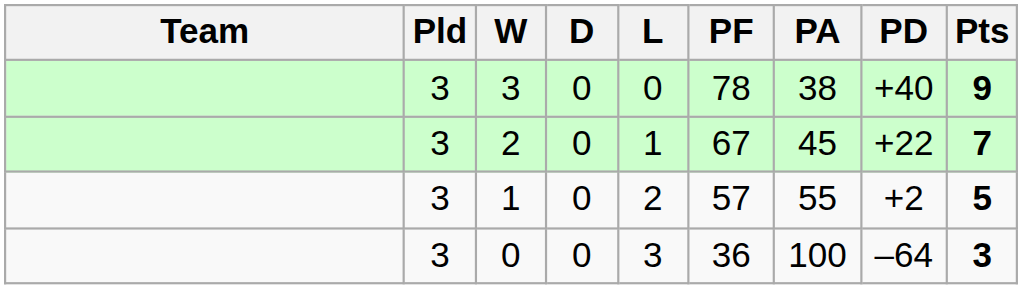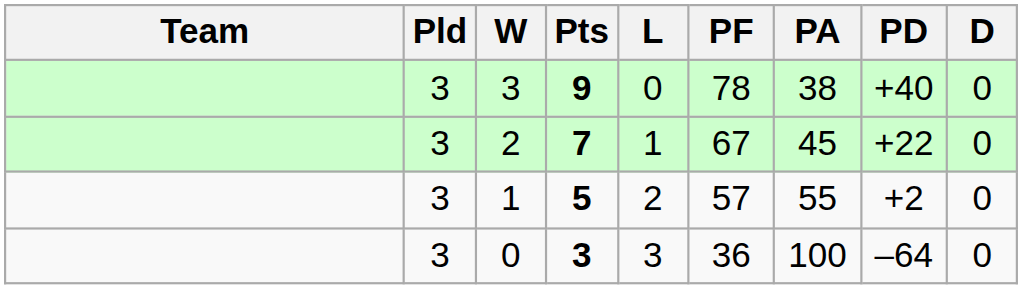columns swapped: (582, 32) <-> (982, 32)
